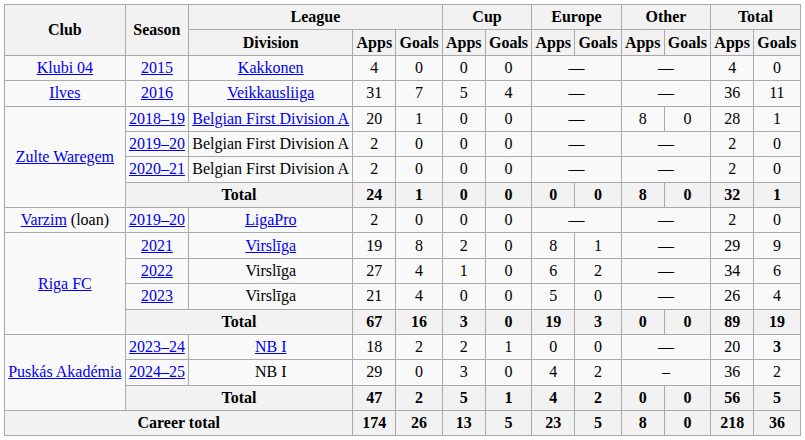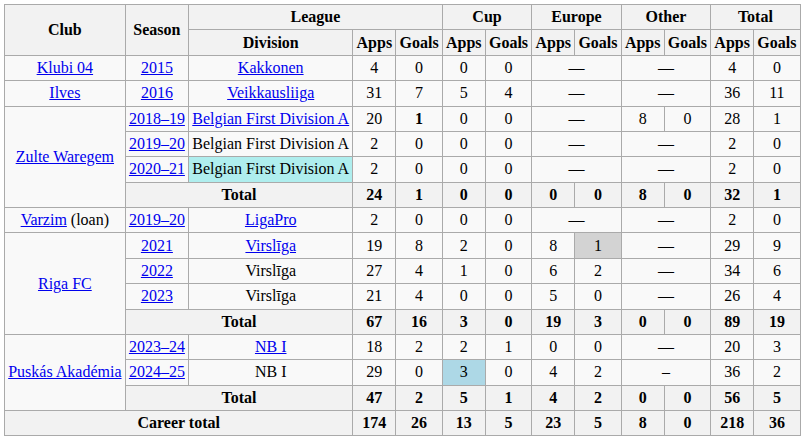(419, 118) normal -> (419, 118) bold
(271, 169) no background -> (271, 169) paleturquoise background
(598, 245) no background -> (598, 245) lightgrey background
(777, 347) bold -> (777, 347) normal
(464, 372) no background -> (464, 372) lightblue background
